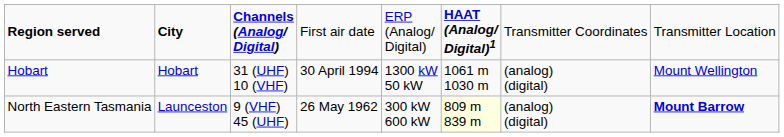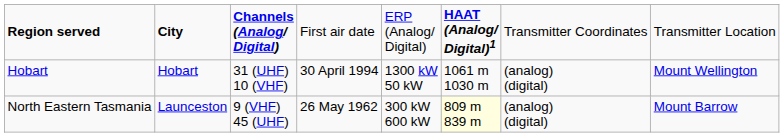(699, 106) bold -> (696, 106) normal
